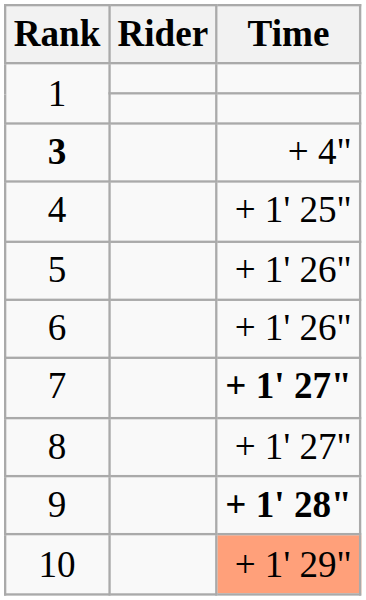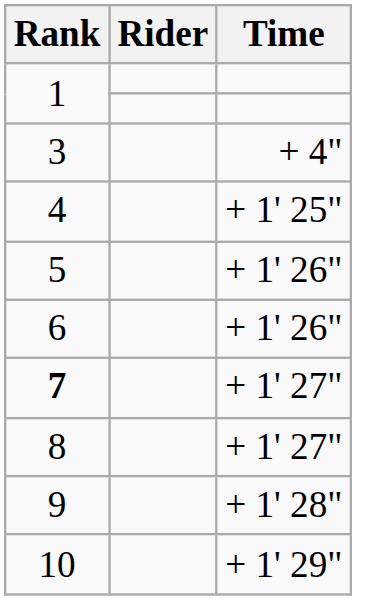(57, 151) bold -> (57, 151) normal
(57, 387) normal -> (57, 387) bold
(289, 387) bold -> (284, 387) normal
(289, 504) bold -> (284, 504) normal
(293, 563) lightsalmon background -> (284, 563) no background
